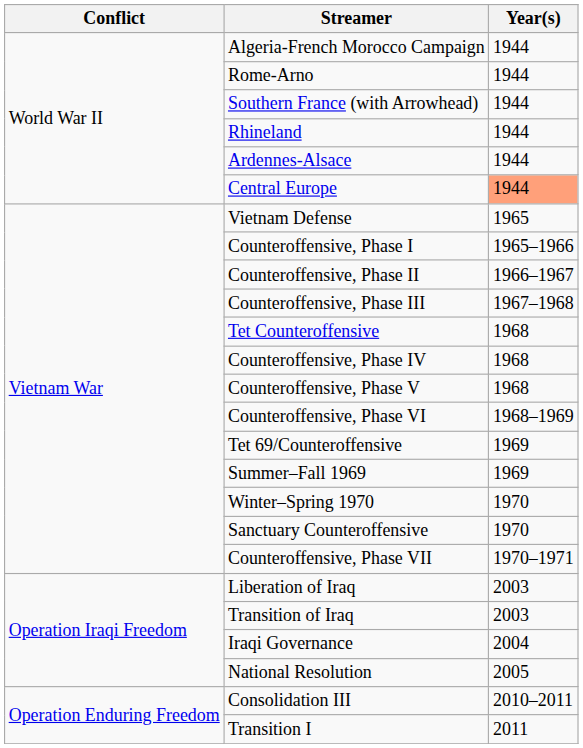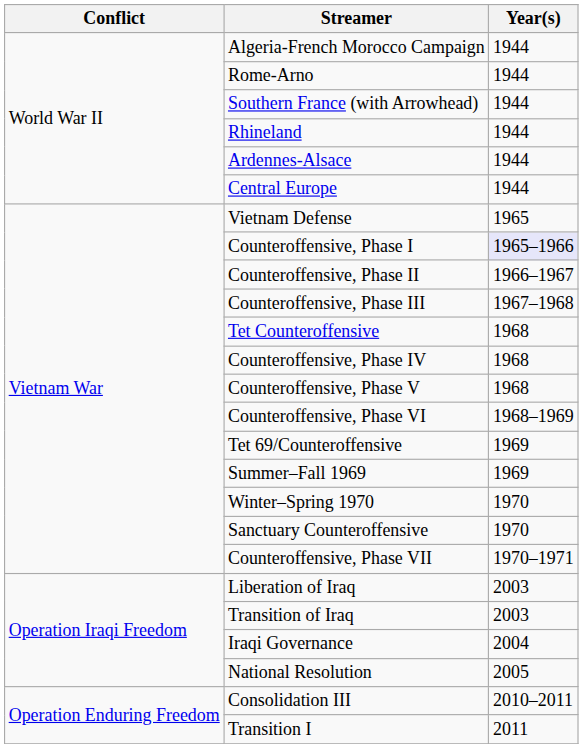(511, 189) lightsalmon background -> (511, 189) no background
(533, 246) no background -> (533, 246) lavender background
